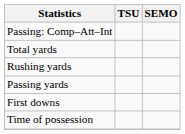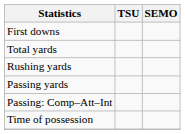rows swapped: (33, 102) <-> (60, 31)
